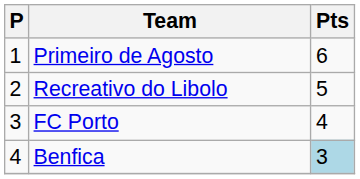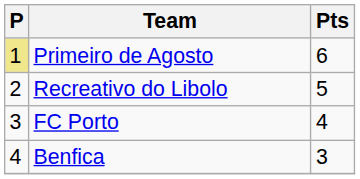(15, 55) no background -> (15, 55) khaki background
(322, 156) lightblue background -> (322, 156) no background
